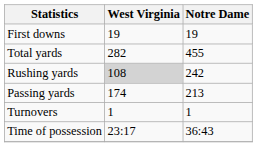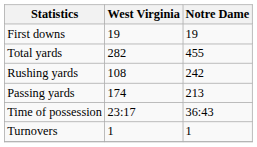(117, 73) lightgrey background -> (117, 73) no background
rows swapped: (32, 112) <-> (55, 131)
